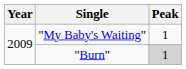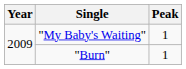(165, 54) lightgrey background -> (165, 54) no background
